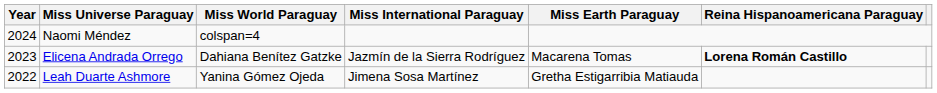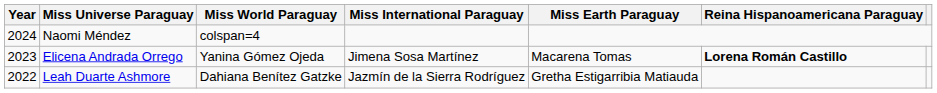(271, 56) Dahiana Benítez Gatzke -> (262, 56) Yanina Gómez Ojeda
(437, 56) Jazmín de la Sierra Rodríguez -> (413, 56) Jimena Sosa Martínez
(262, 77) Yanina Gómez Ojeda -> (271, 77) Dahiana Benítez Gatzke
(413, 77) Jimena Sosa Martínez -> (437, 77) Jazmín de la Sierra Rodríguez
